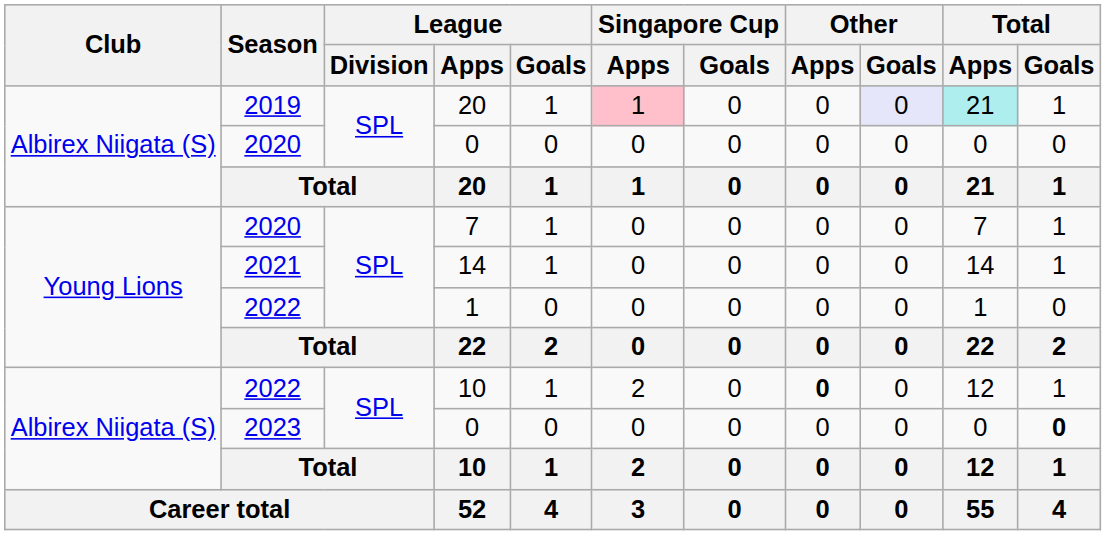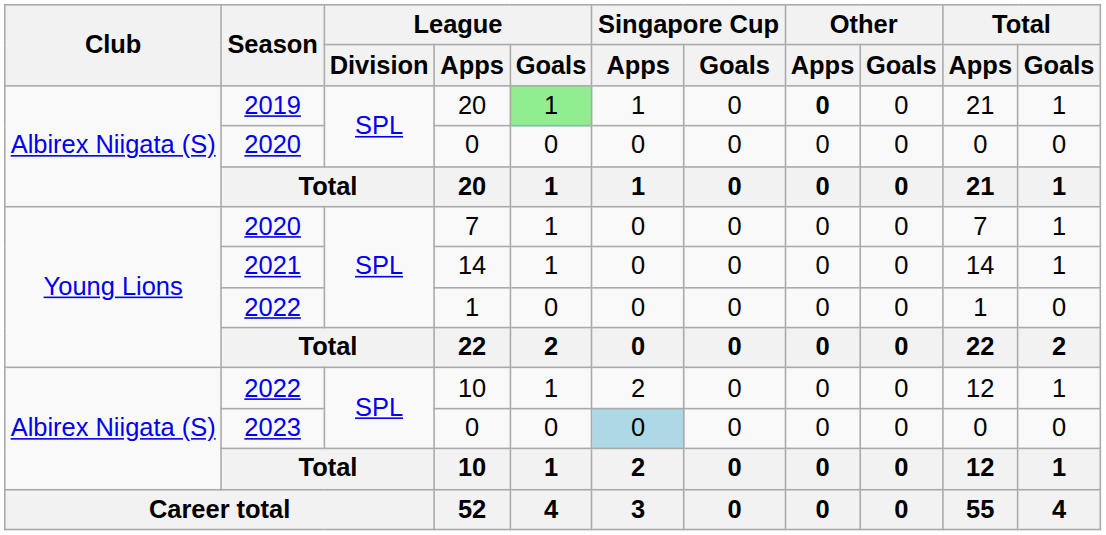(551, 105) no background -> (551, 105) lightgreen background
(638, 105) pink background -> (638, 105) no background
(823, 105) normal -> (823, 105) bold
(901, 105) lavender background -> (901, 105) no background
(980, 105) paleturquoise background -> (980, 105) no background
(823, 387) bold -> (823, 387) normal
(638, 428) no background -> (638, 428) lightblue background
(1059, 428) bold -> (1059, 428) normal
